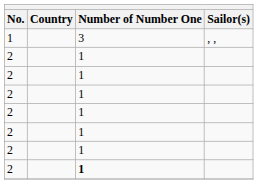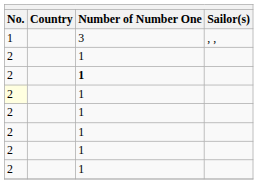(81, 75) normal -> (81, 75) bold
(10, 94) no background -> (10, 94) lightyellow background
(81, 169) bold -> (81, 169) normal
